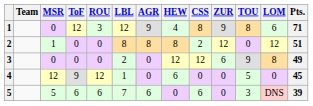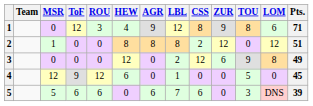columns swapped: (124, 12) <-> (175, 12)
